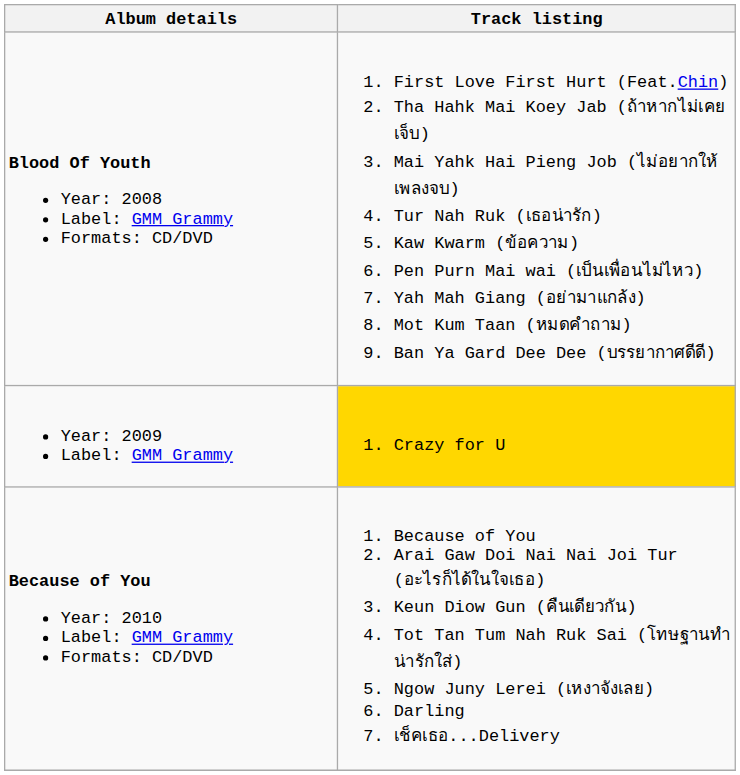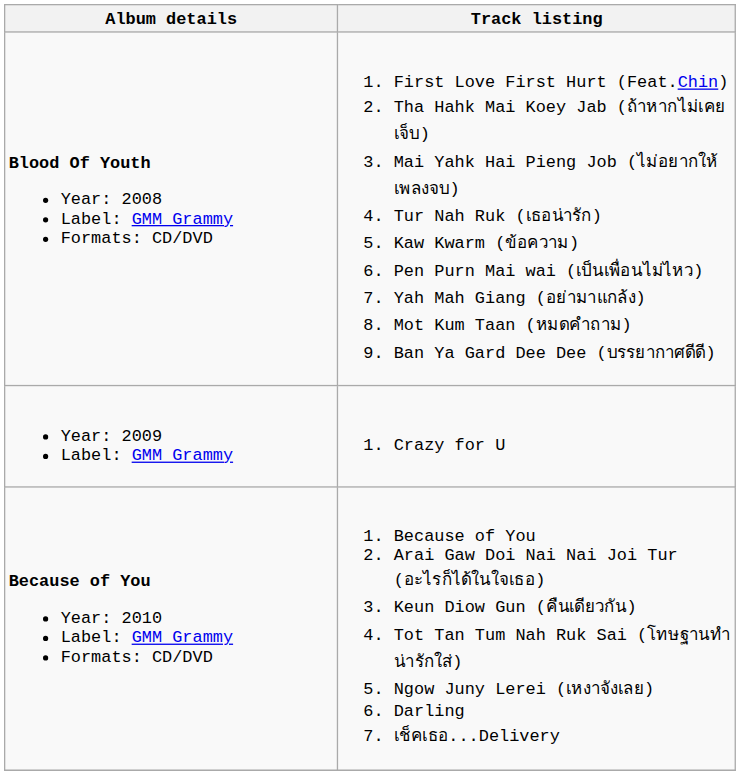(537, 446) gold background -> (537, 446) no background
